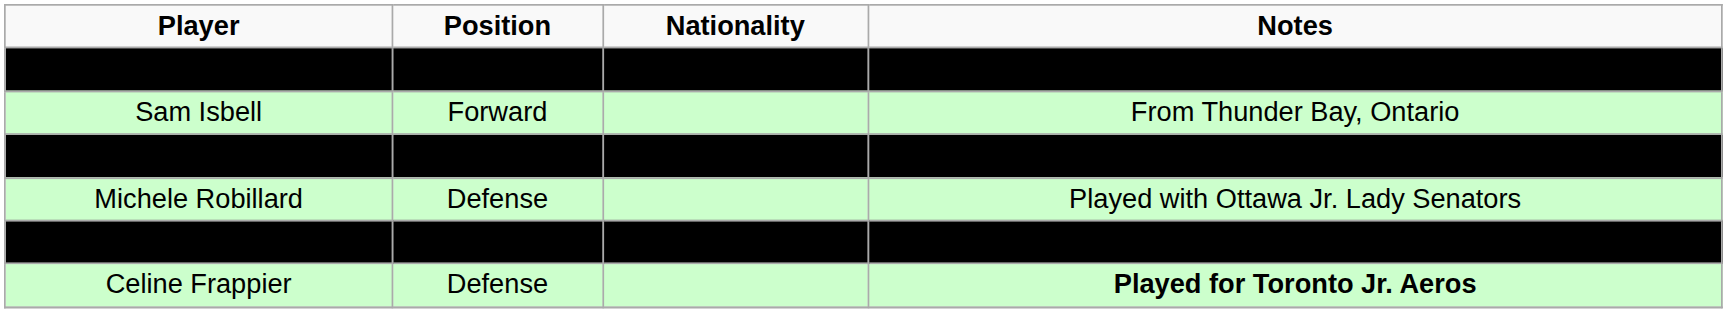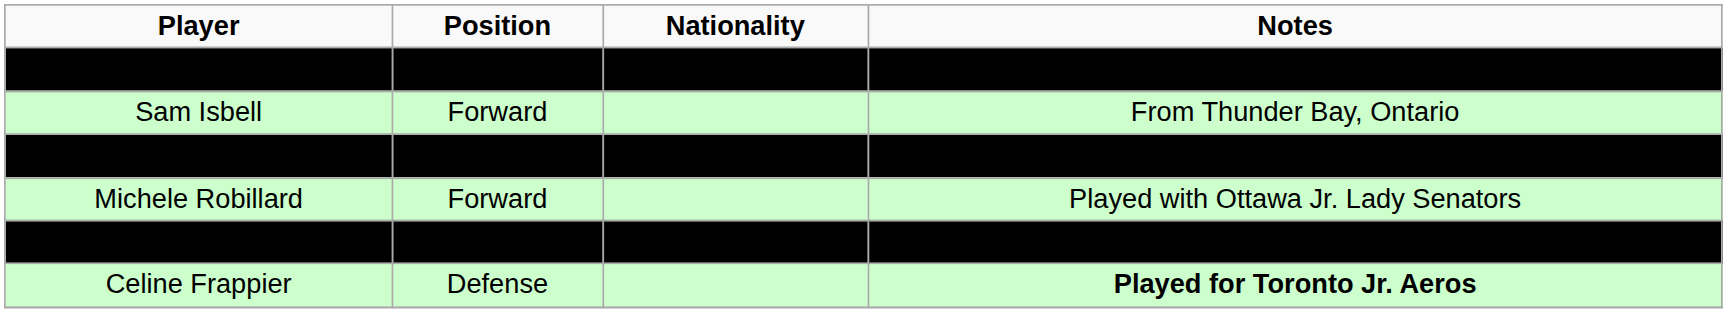rows swapped: (199, 241) <-> (199, 155)
(497, 198) Defense -> (497, 198) Forward
